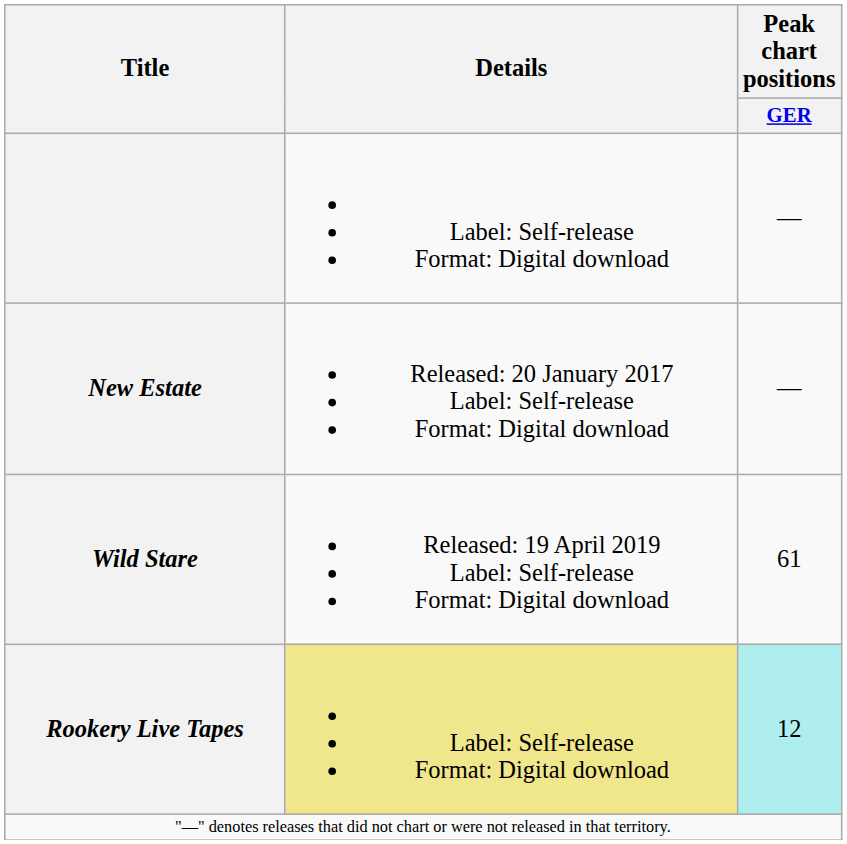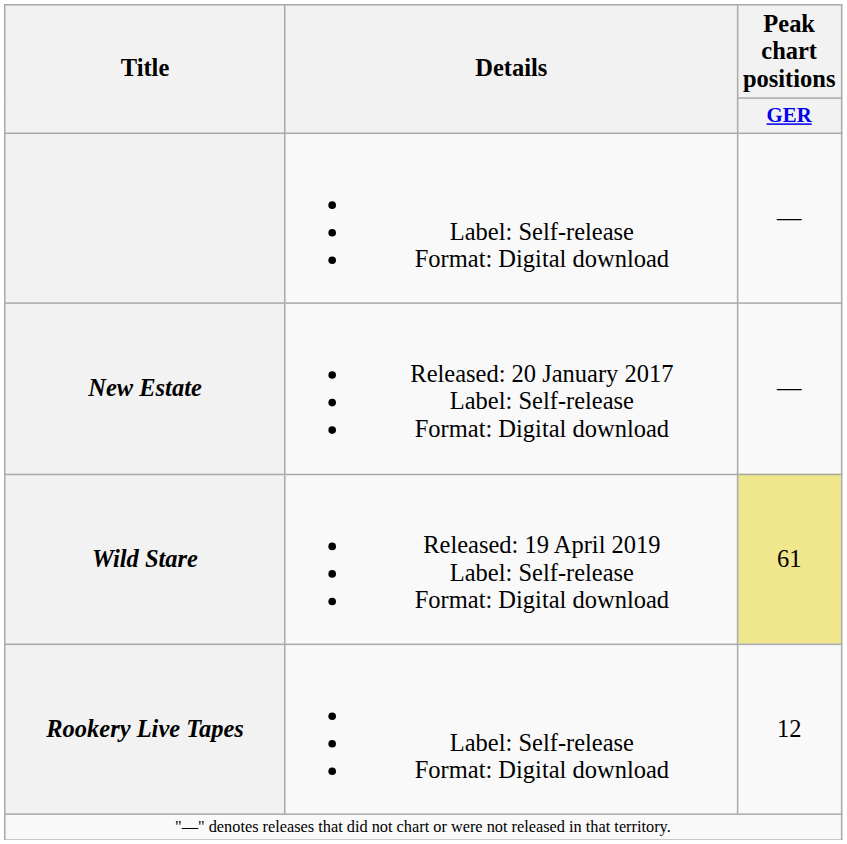(789, 558) no background -> (789, 558) khaki background
(511, 743) khaki background -> (511, 743) no background
(789, 729) paleturquoise background -> (789, 729) no background
